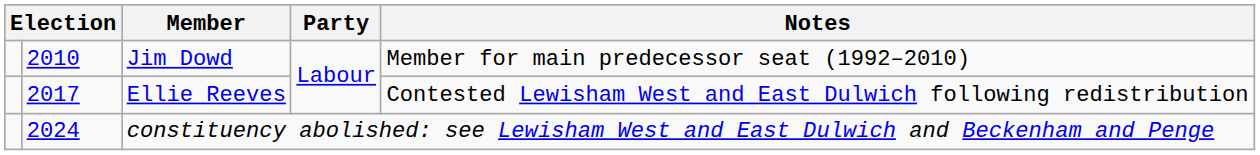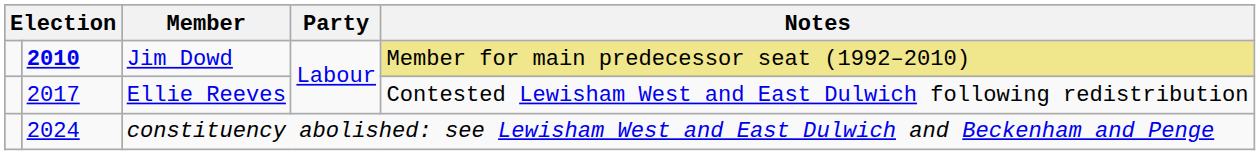(53, 59) normal -> (53, 59) bold
(678, 59) no background -> (678, 59) khaki background
